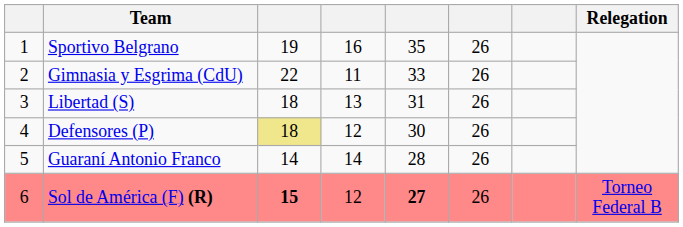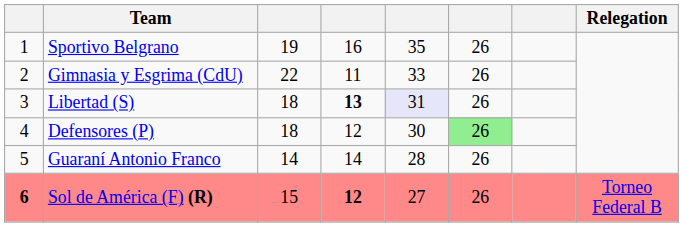(353, 103) normal -> (353, 103) bold
(417, 103) no background -> (417, 103) lavender background
(289, 131) khaki background -> (289, 131) no background
(480, 131) no background -> (480, 131) lightgreen background
(24, 197) normal -> (24, 197) bold
(289, 197) bold -> (289, 197) normal
(353, 197) normal -> (353, 197) bold
(417, 197) bold -> (417, 197) normal
